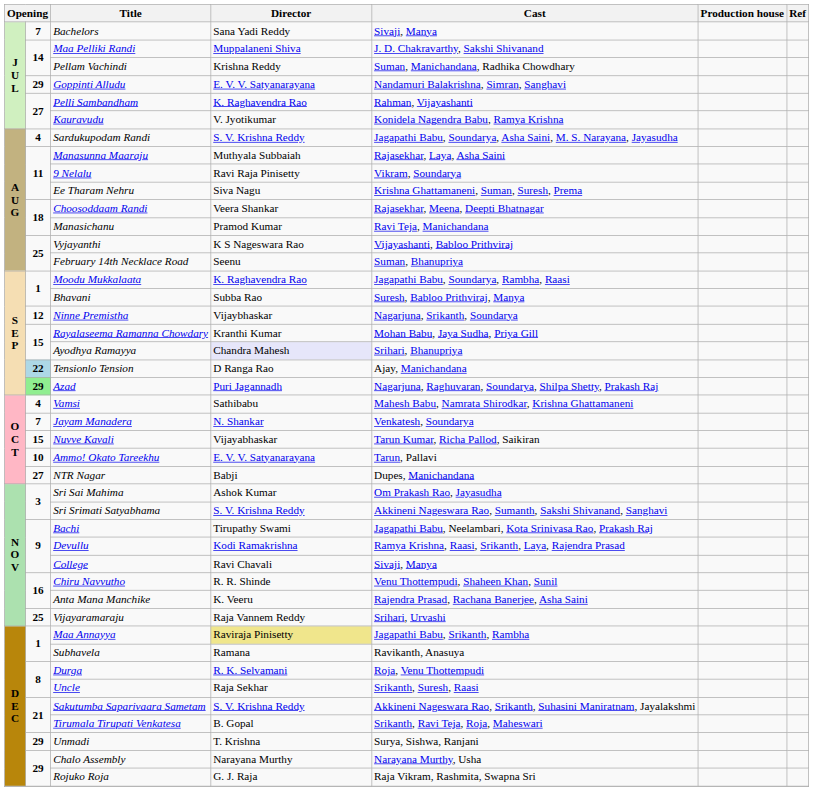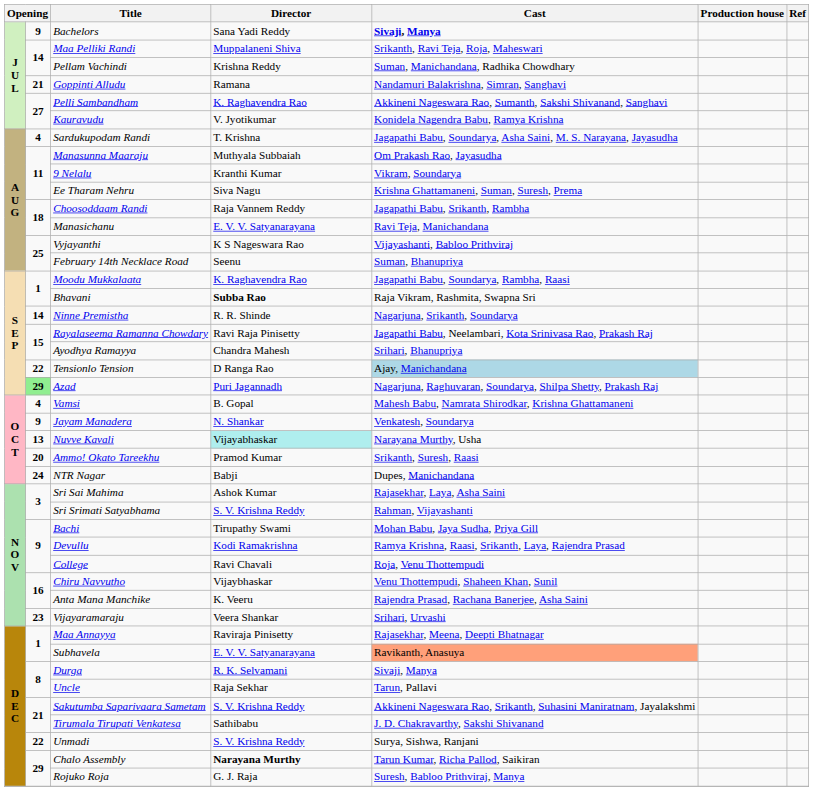(38, 31) 7 -> (38, 31) 9
(406, 31) normal -> (407, 31) bold
(459, 48) J. D. Chakravarthy, Sakshi Shivanand -> (458, 48) Srikanth, Ravi Teja, Roja, Maheswari
(38, 84) 29 -> (38, 84) 21
(264, 84) E. V. V. Satyanarayana -> (232, 84) Ramana
(423, 102) Rahman, Vijayashanti -> (521, 102) Akkineni Nageswara Rao, Sumanth, Sakshi Shivanand, Sanghavi
(259, 137) S. V. Krishna Reddy -> (237, 137) T. Krishna
(440, 155) Rajasekhar, Laya, Asha Saini -> (438, 155) Om Prakash Rao, Jayasudha
(256, 173) Ravi Raja Pinisetty -> (247, 173) Kranthi Kumar
(246, 208) Veera Shankar -> (259, 208) Raja Vannem Reddy
(459, 208) Rajasekhar, Meena, Deepti Bhatnagar -> (452, 208) Jagapathi Babu, Srikanth, Rambha
(248, 226) Pramod Kumar -> (264, 226) E. V. V. Satyanarayana
(238, 297) normal -> (240, 297) bold
(449, 297) Suresh, Babloo Prithviraj, Manya -> (455, 297) Raja Vikram, Rashmita, Swapna Sri
(38, 315) 12 -> (38, 315) 14
(243, 315) Vijaybhaskar -> (242, 315) R. R. Shinde
(247, 333) Kranthi Kumar -> (256, 333) Ravi Raja Pinisetty
(456, 333) Mohan Babu, Jaya Sudha, Priya Gill -> (513, 333) Jagapathi Babu, Neelambari, Kota Srinivasa Rao, Prakash Raj
(251, 350) lavender background -> (251, 350) no background
(38, 368) lightblue background -> (38, 368) no background
(420, 368) no background -> (420, 368) lightblue background
(236, 404) Sathibabu -> (233, 404) B. Gopal
(38, 421) 7 -> (38, 421) 9
(38, 439) 15 -> (38, 439) 13
(245, 439) no background -> (245, 439) paleturquoise background
(457, 439) Tarun Kumar, Richa Pallod, Saikiran -> (428, 439) Narayana Murthy, Usha
(38, 457) 10 -> (38, 457) 20
(264, 457) E. V. V. Satyanarayana -> (248, 457) Pramod Kumar
(405, 457) Tarun, Pallavi -> (426, 457) Srikanth, Suresh, Raasi
(38, 475) 27 -> (38, 475) 24
(438, 492) Om Prakash Rao, Jayasudha -> (440, 492) Rajasekhar, Laya, Asha Saini
(521, 510) Akkineni Nageswara Rao, Sumanth, Sakshi Shivanand, Sanghavi -> (423, 510) Rahman, Vijayashanti
(513, 528) Jagapathi Babu, Neelambari, Kota Srinivasa Rao, Prakash Raj -> (456, 528) Mohan Babu, Jaya Sudha, Priya Gill
(406, 564) Sivaji, Manya -> (429, 564) Roja, Venu Thottempudi
(242, 581) R. R. Shinde -> (243, 581) Vijaybhaskar
(38, 617) 25 -> (38, 617) 23
(259, 617) Raja Vannem Reddy -> (246, 617) Veera Shankar
(253, 635) khaki background -> (253, 635) no background
(452, 635) Jagapathi Babu, Srikanth, Rambha -> (459, 635) Rajasekhar, Meena, Deepti Bhatnagar
(232, 652) Ramana -> (264, 652) E. V. V. Satyanarayana
(419, 652) no background -> (419, 652) lightsalmon background
(429, 670) Roja, Venu Thottempudi -> (406, 670) Sivaji, Manya
(426, 688) Srikanth, Suresh, Raasi -> (405, 688) Tarun, Pallavi
(233, 723) B. Gopal -> (236, 723) Sathibabu
(458, 723) Srikanth, Ravi Teja, Roja, Maheswari -> (459, 723) J. D. Chakravarthy, Sakshi Shivanand
(38, 741) 29 -> (38, 741) 22
(237, 741) T. Krishna -> (259, 741) S. V. Krishna Reddy
(253, 759) normal -> (257, 759) bold
(428, 759) Narayana Murthy, Usha -> (457, 759) Tarun Kumar, Richa Pallod, Saikiran
(455, 777) Raja Vikram, Rashmita, Swapna Sri -> (449, 777) Suresh, Babloo Prithviraj, Manya
